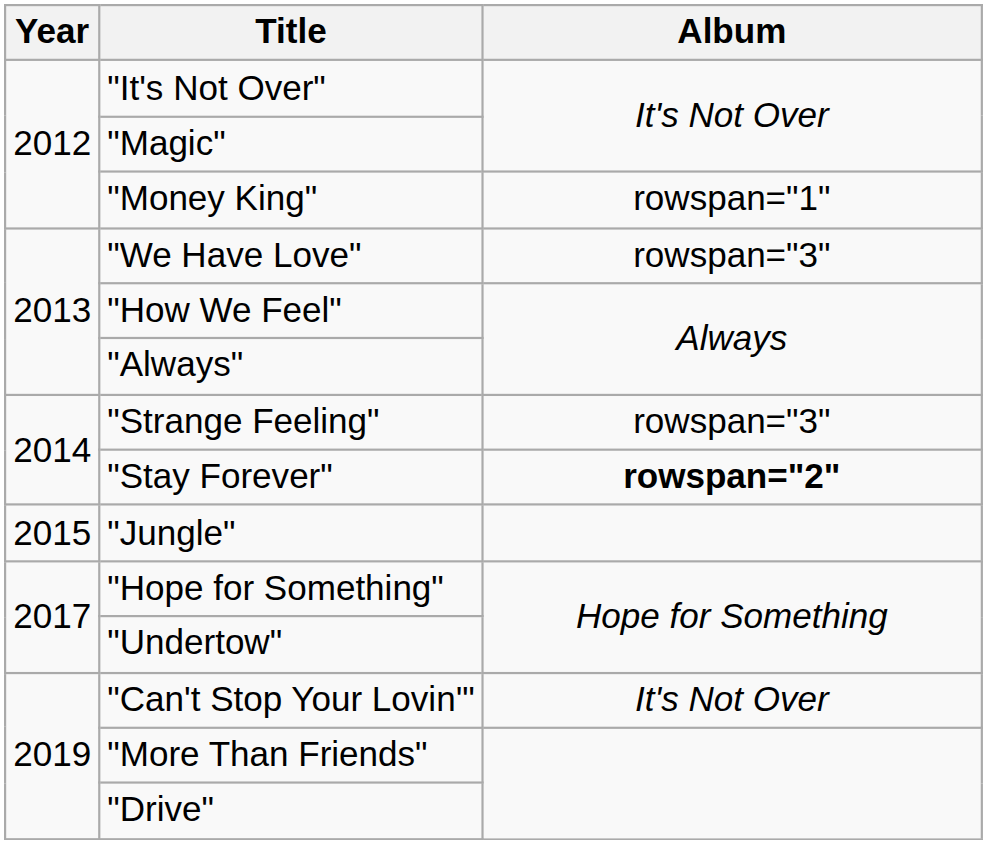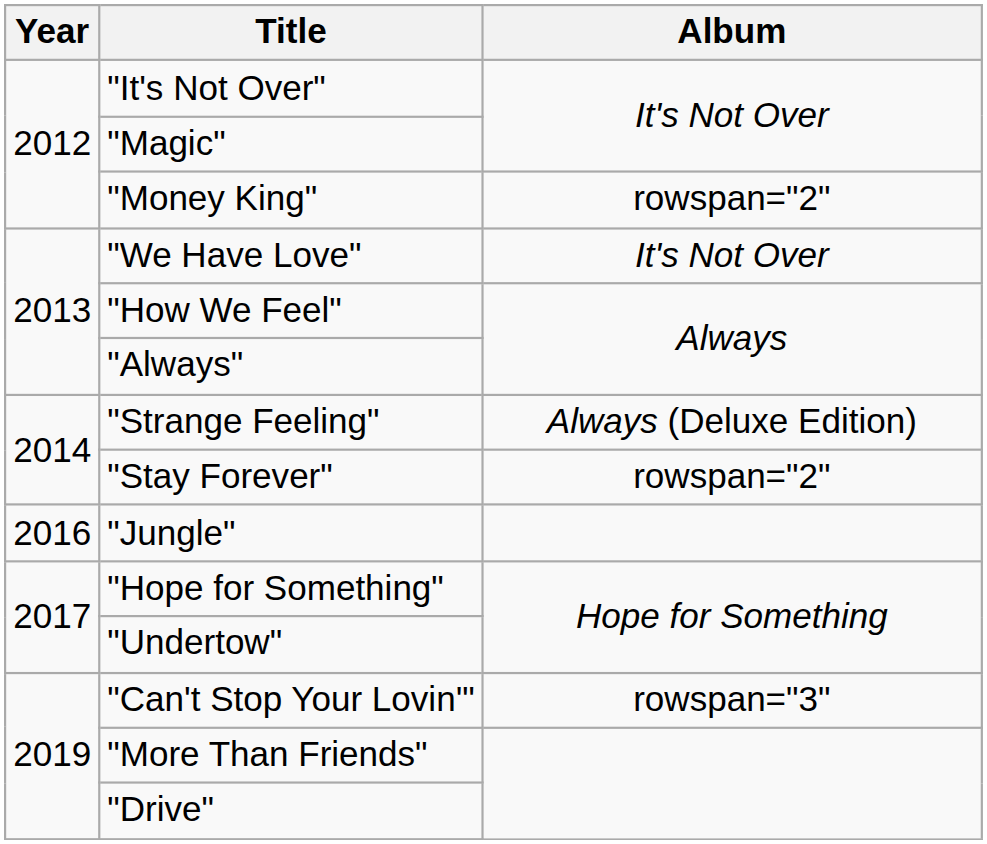(732, 198) rowspan="1" -> (732, 198) rowspan="2"
(732, 254) rowspan="3" -> (732, 254) It's Not Over
(732, 421) rowspan="3" -> (732, 421) Always (Deluxe Edition)
(732, 476) bold -> (732, 476) normal
(52, 532) 2015 -> (52, 532) 2016
(732, 699) It's Not Over -> (732, 699) rowspan="3"
